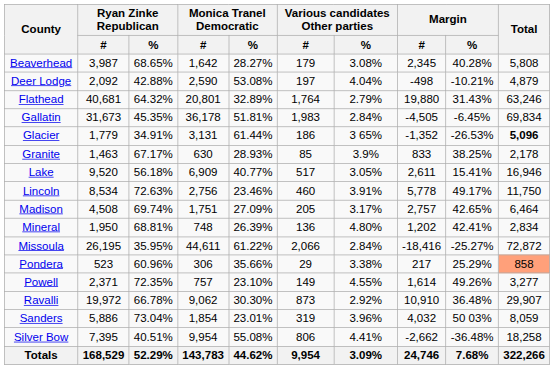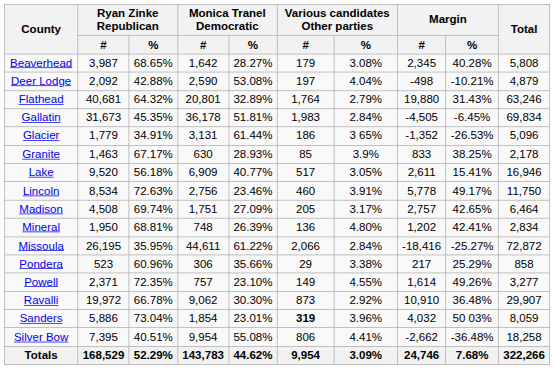(524, 136) bold -> (524, 136) normal
(524, 264) lightsalmon background -> (524, 264) no background
(306, 318) normal -> (306, 318) bold
